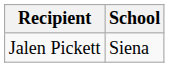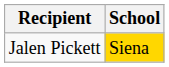(129, 47) no background -> (129, 47) gold background
